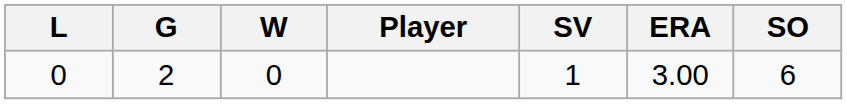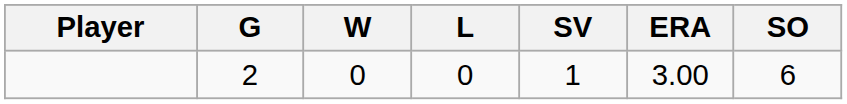columns swapped: (423, 27) <-> (59, 27)
